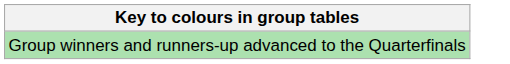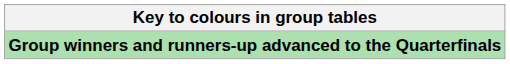(237, 44) normal -> (255, 44) bold
